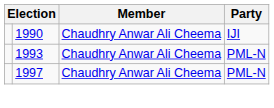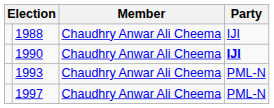+ row: (29, 34)
(233, 34) normal -> (234, 53) bold
